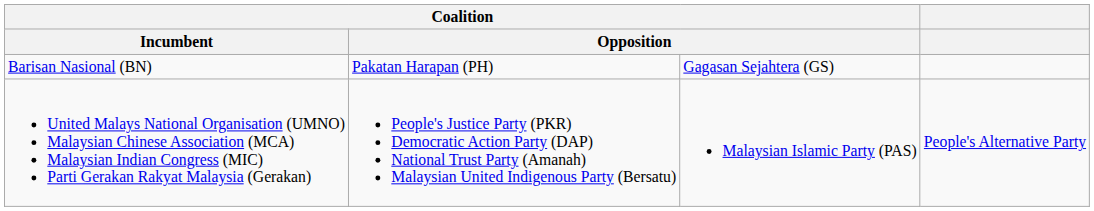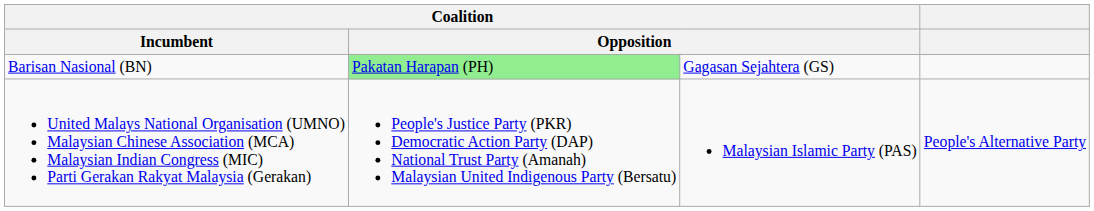(423, 66) no background -> (423, 66) lightgreen background
